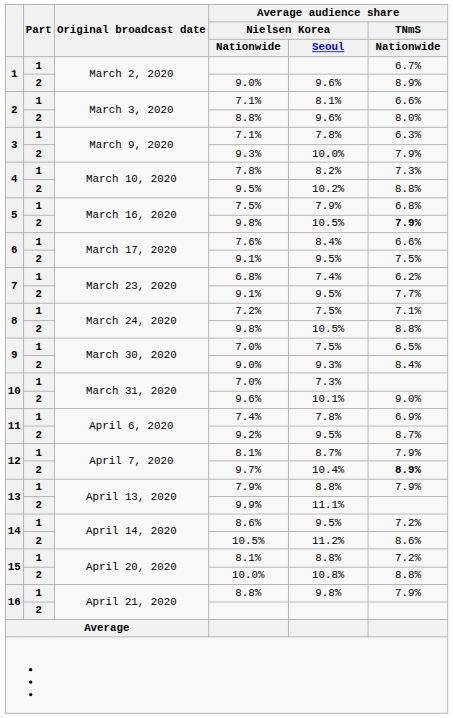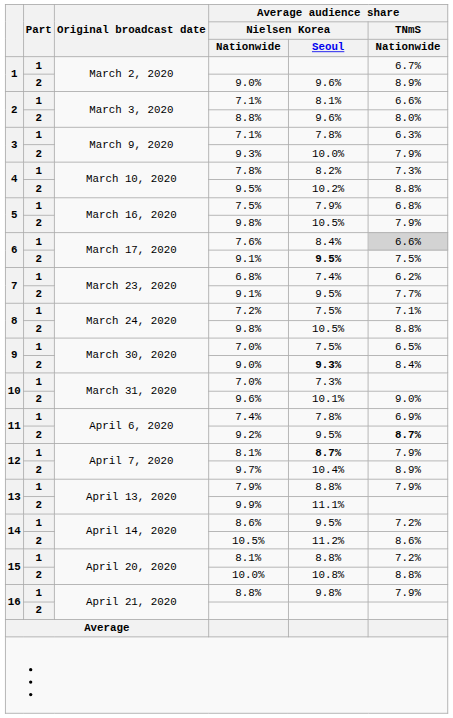(408, 224) bold -> (408, 224) normal
(408, 241) no background -> (408, 241) lightgrey background
(328, 259) normal -> (328, 259) bold
(328, 365) normal -> (328, 365) bold
(408, 435) normal -> (408, 435) bold
(328, 452) normal -> (328, 452) bold
(408, 470) bold -> (408, 470) normal
